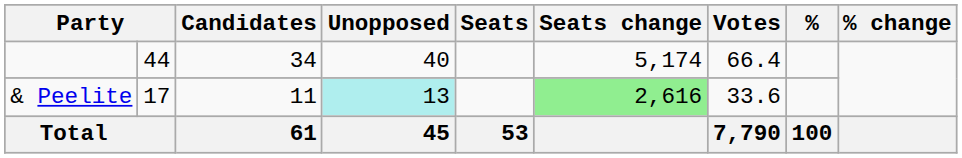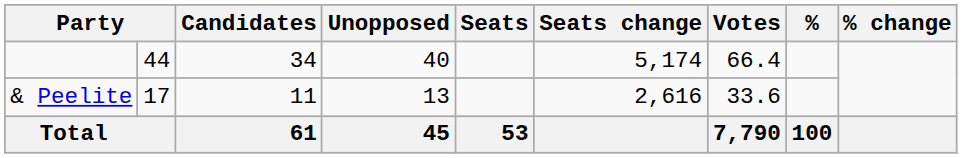(436, 97) paleturquoise background -> (436, 97) no background
(668, 97) lightgreen background -> (668, 97) no background
